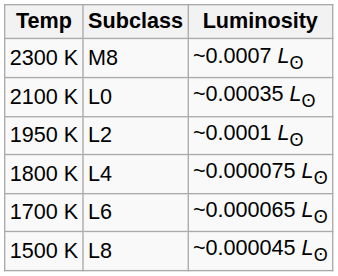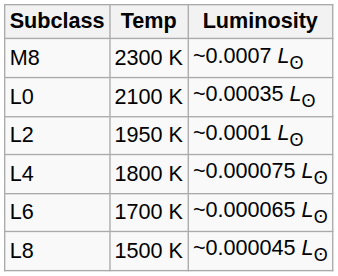columns swapped: (136, 21) <-> (44, 21)
